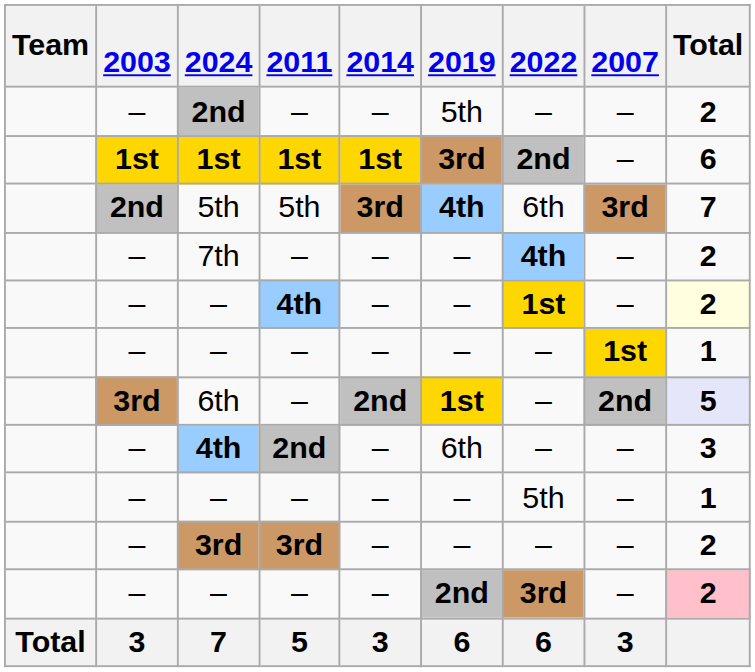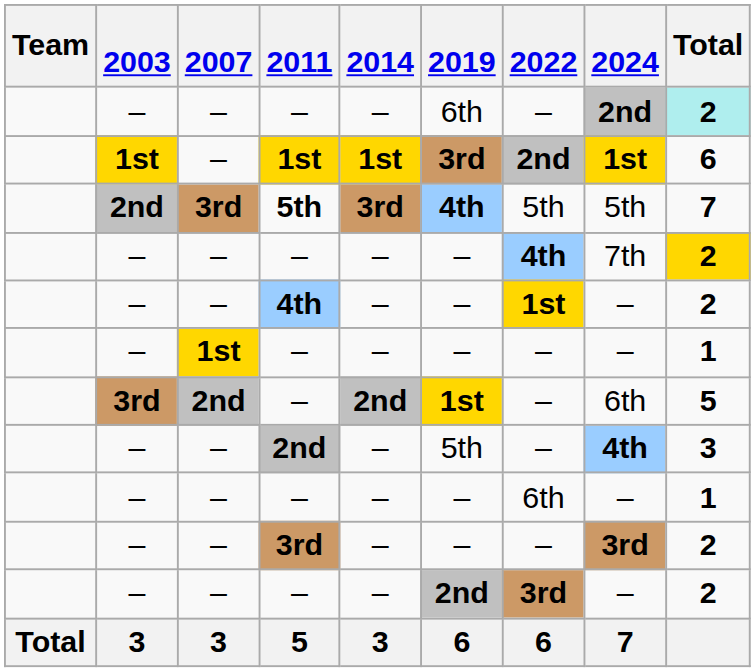columns swapped: (625, 62) <-> (219, 62)
(462, 111) 5th -> (462, 111) 6th
(708, 111) no background -> (708, 111) paleturquoise background
(299, 207) normal -> (299, 207) bold
(543, 207) 6th -> (543, 207) 5th
(708, 255) no background -> (708, 255) gold background
(708, 303) lightyellow background -> (708, 303) no background
(708, 400) lavender background -> (708, 400) no background
(462, 448) 6th -> (462, 448) 5th
(543, 496) 5th -> (543, 496) 6th
(708, 593) pink background -> (708, 593) no background
